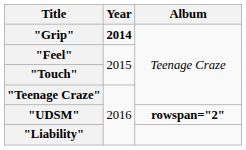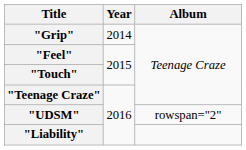(119, 34) bold -> (119, 34) normal
(188, 114) bold -> (188, 114) normal
